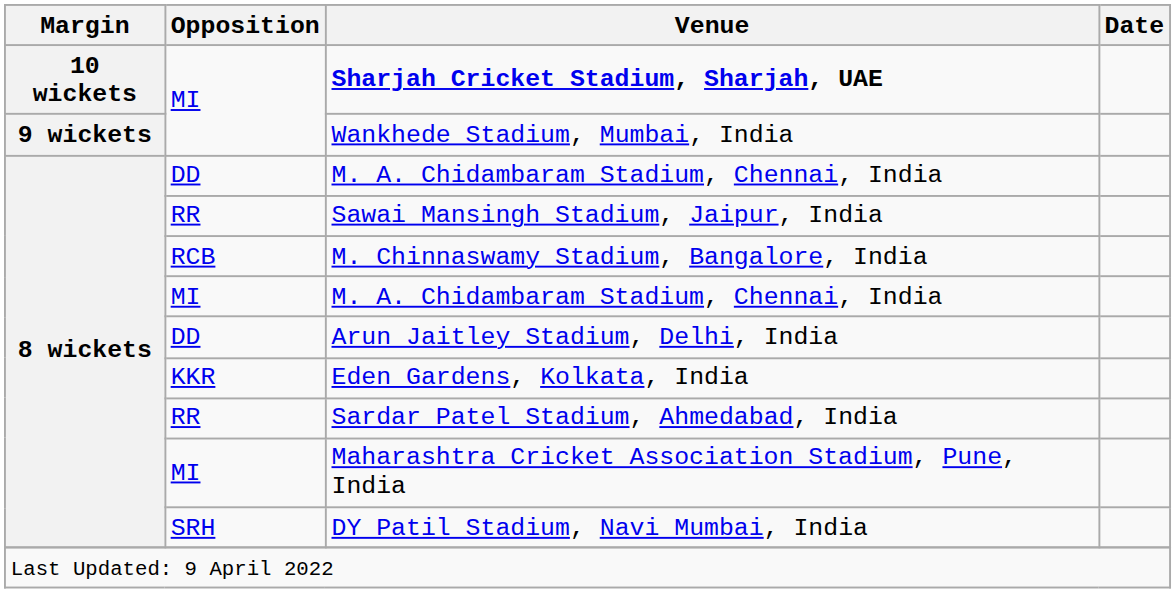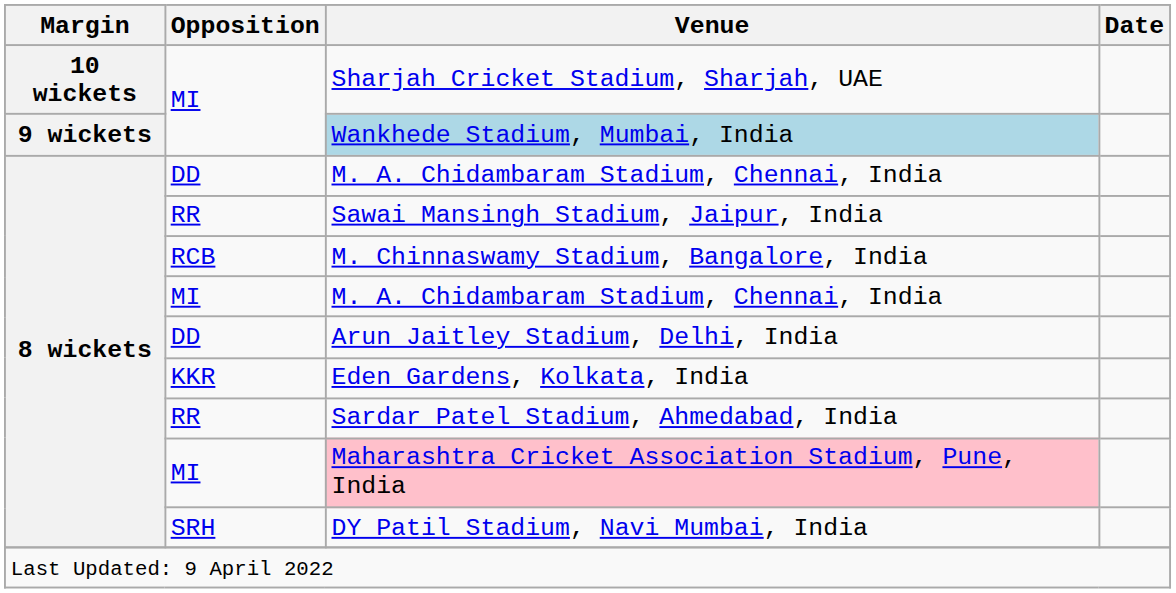(607, 80) bold -> (607, 80) normal
(562, 135) no background -> (562, 135) lightblue background
(674, 473) no background -> (674, 473) pink background
